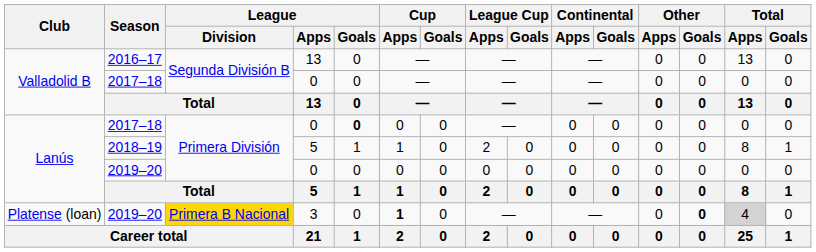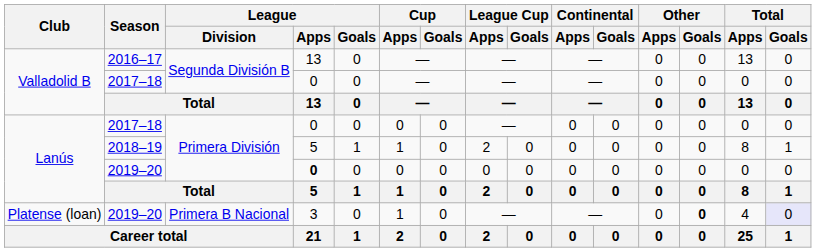(357, 125) bold -> (357, 125) normal
(314, 170) normal -> (314, 170) bold
(229, 214) gold background -> (229, 214) no background
(400, 214) bold -> (400, 214) normal
(745, 214) lightgrey background -> (745, 214) no background
(788, 214) no background -> (788, 214) lavender background
